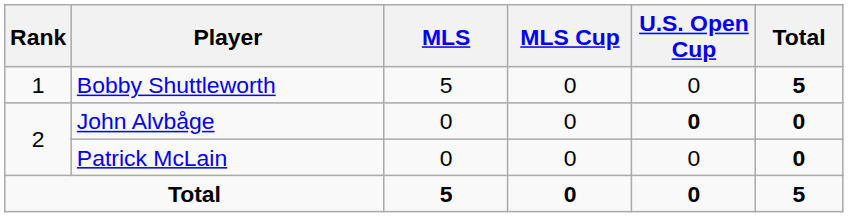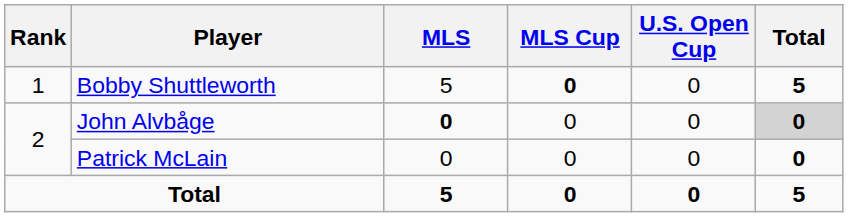(570, 85) normal -> (570, 85) bold
(446, 121) normal -> (446, 121) bold
(694, 121) bold -> (694, 121) normal
(799, 121) no background -> (799, 121) lightgrey background
